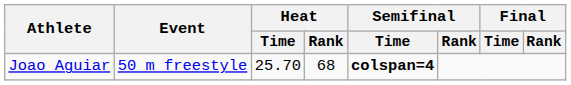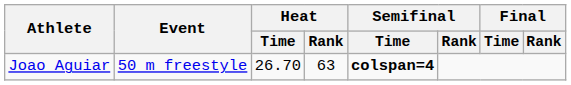(278, 66) 25.70 -> (278, 66) 26.70
(326, 66) 68 -> (326, 66) 63
